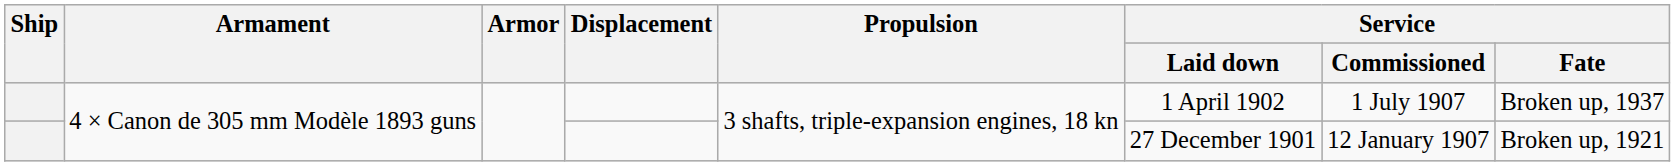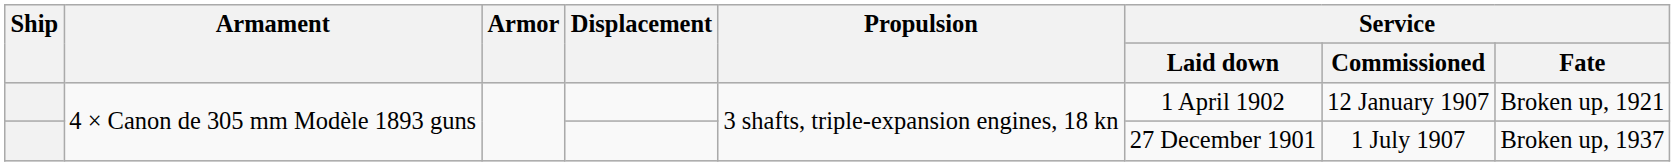(1408, 101) 1 July 1907 -> (1408, 101) 12 January 1907
(1582, 101) Broken up, 1937 -> (1582, 101) Broken up, 1921
(1408, 140) 12 January 1907 -> (1408, 140) 1 July 1907
(1582, 140) Broken up, 1921 -> (1582, 140) Broken up, 1937
